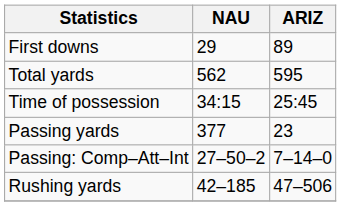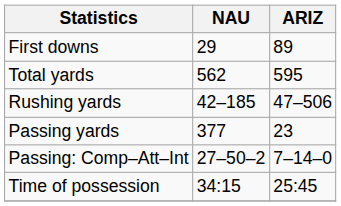rows swapped: (65, 186) <-> (84, 102)
